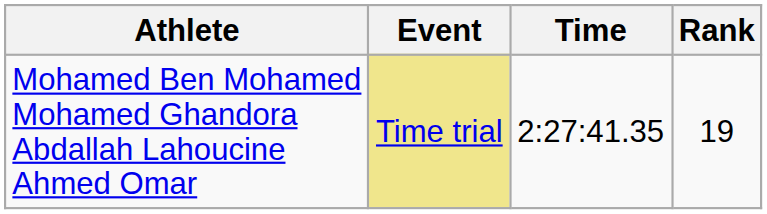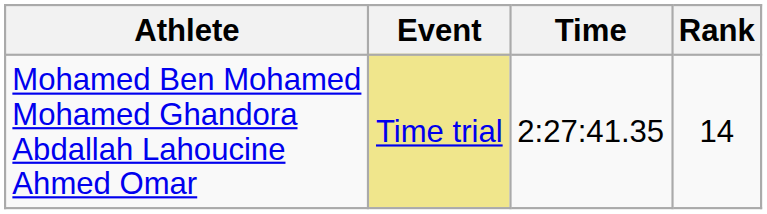(717, 131) 19 -> (717, 131) 14
